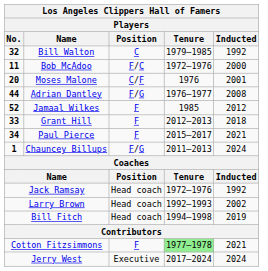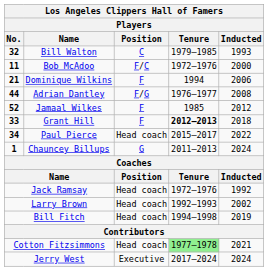(236, 53) 1992 -> (241, 53) 1993
- row: (66, 80)
+ row: (69, 80)
(189, 121) normal -> (194, 121) bold
(136, 135) F -> (142, 135) Head coach
(236, 135) 2021 -> (241, 135) 2022
(136, 149) F/G -> (142, 149) G
(136, 245) F -> (142, 245) Head coach
